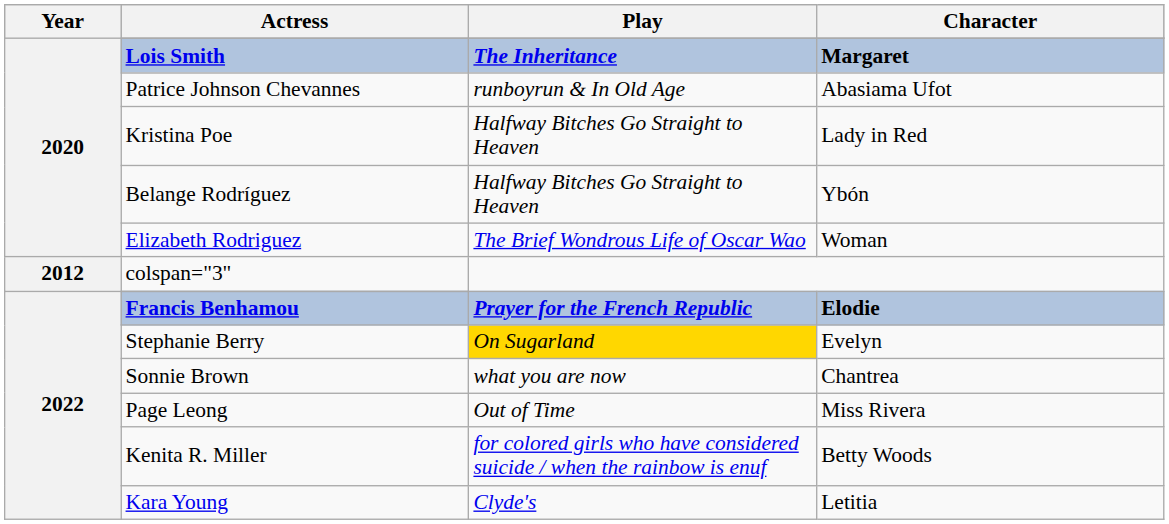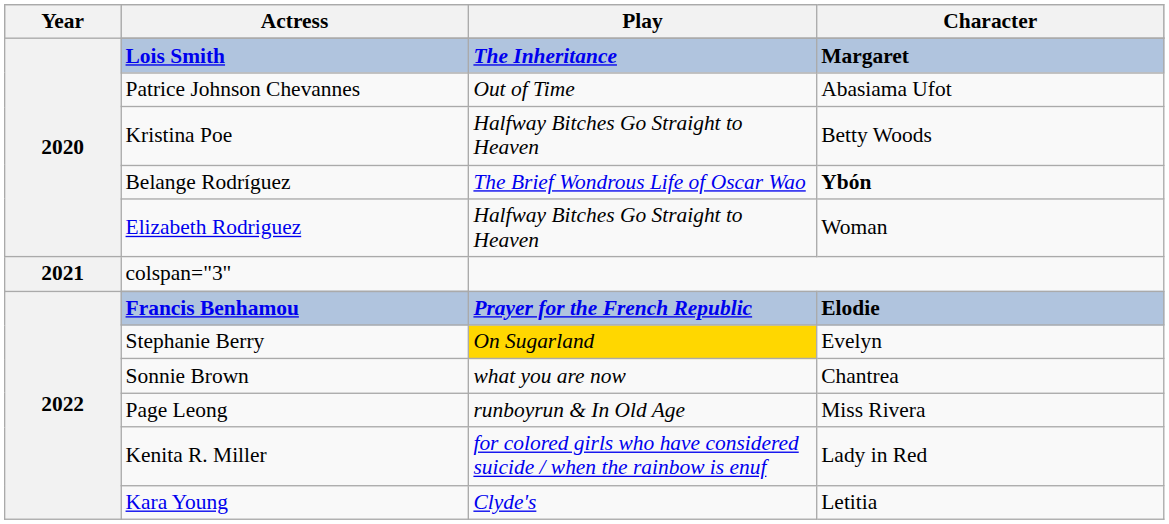(579, 89) runboyrun & In Old Age -> (524, 89) Out of Time
(874, 135) Lady in Red -> (876, 135) Betty Woods
(608, 193) Halfway Bitches Go Straight to Heaven -> (640, 181) The Brief Wondrous Life of Oscar Wao
(845, 193) normal -> (846, 181) bold
(640, 239) The Brief Wondrous Life of Oscar Wao -> (608, 227) Halfway Bitches Go Straight to Heaven
(63, 273) 2012 -> (63, 273) 2021
(524, 409) Out of Time -> (579, 409) runboyrun & In Old Age
(876, 455) Betty Woods -> (874, 455) Lady in Red
